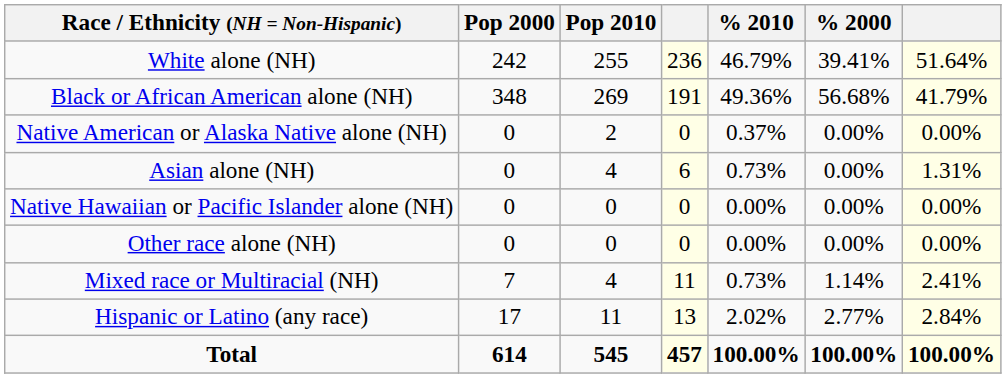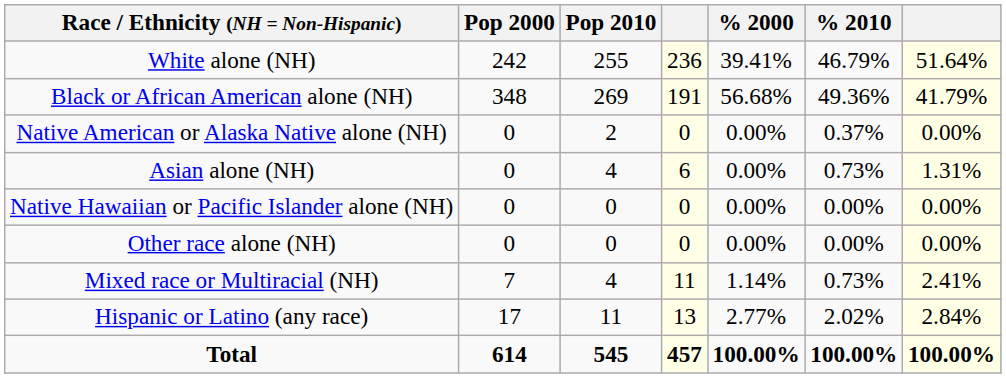columns swapped: (854, 22) <-> (756, 22)
